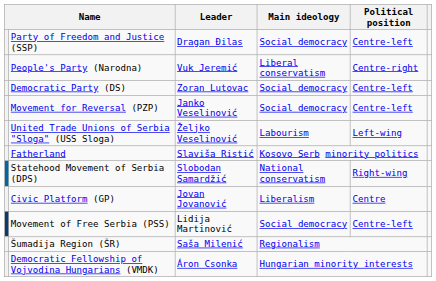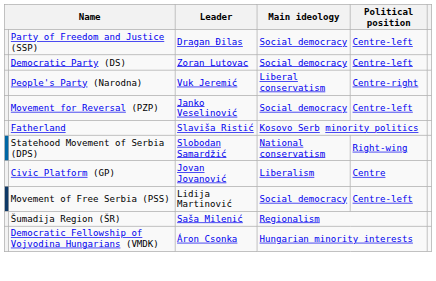rows swapped: (77, 68) <-> (68, 88)
- row: (90, 133)
